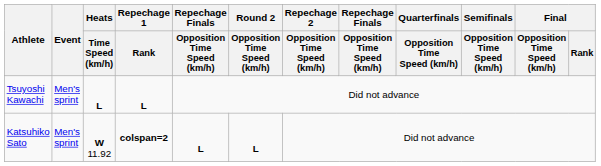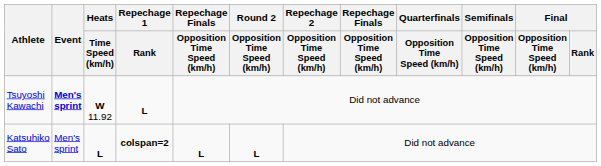(67, 95) normal -> (68, 100) bold
(99, 106) L -> (100, 111) W 11.92
(99, 148) W 11.92 -> (100, 154) L
